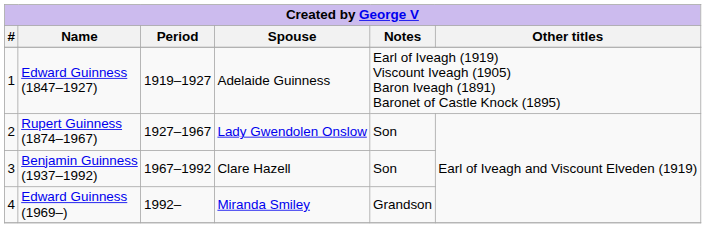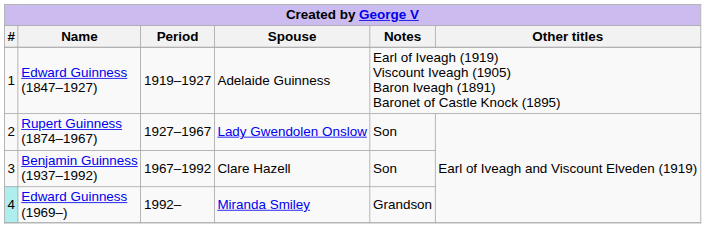(11, 204) no background -> (11, 204) paleturquoise background
